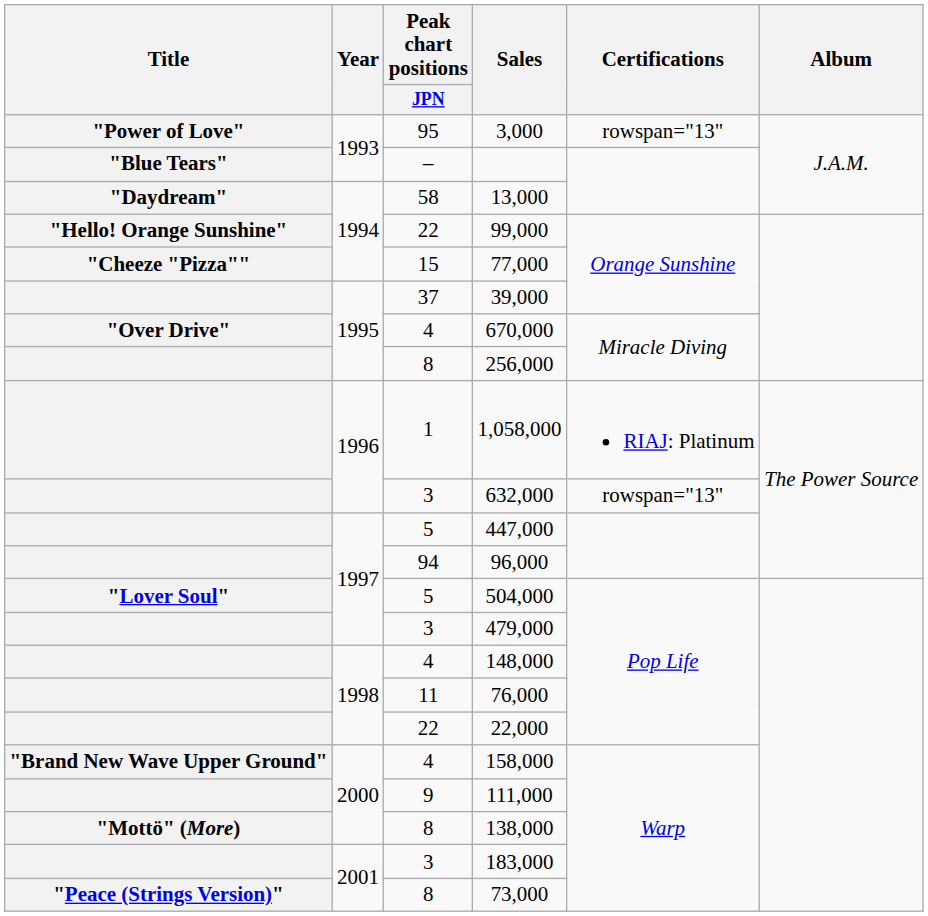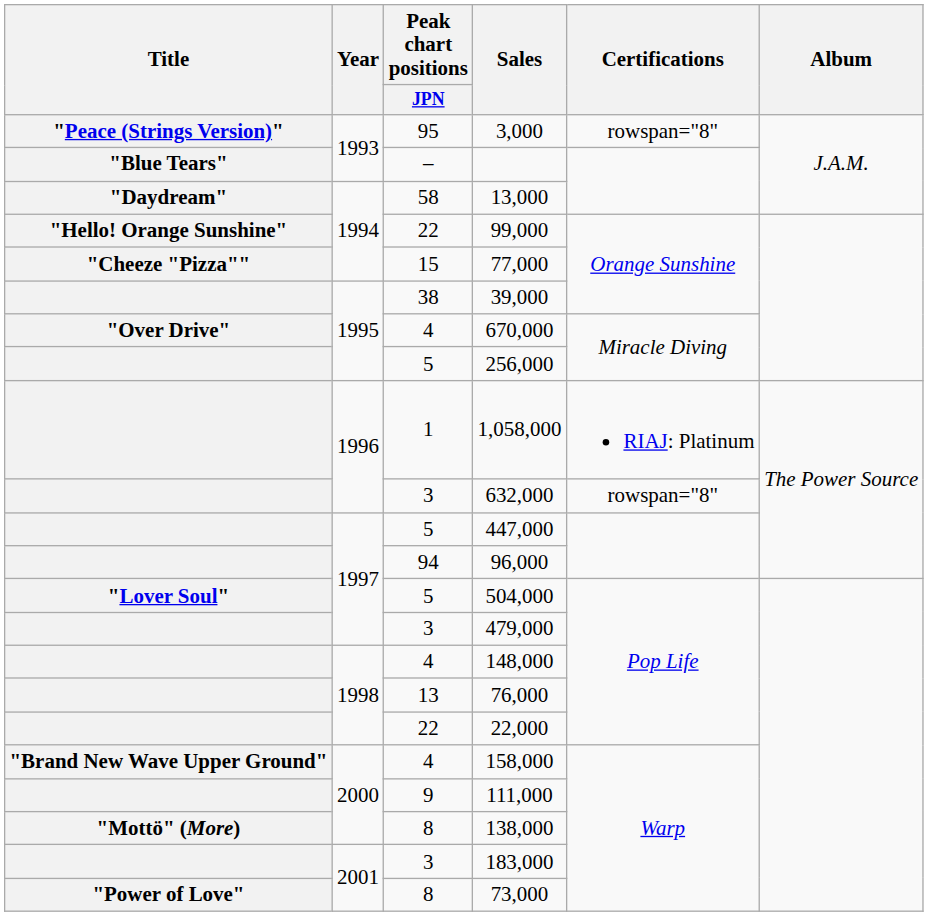(168, 130) "Power of Love" -> (168, 130) "Peace (Strings Version)"
(663, 130) rowspan="13" -> (663, 130) rowspan="8"
(428, 297) 37 -> (428, 297) 38
(428, 363) 8 -> (428, 363) 5
(663, 495) rowspan="13" -> (663, 495) rowspan="8"
(428, 695) 11 -> (428, 695) 13
(168, 894) "Peace (Strings Version)" -> (168, 894) "Power of Love"
